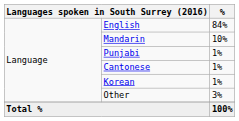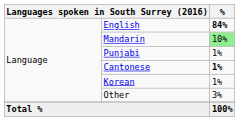(220, 25) normal -> (220, 25) bold
(220, 39) no background -> (220, 39) lightgreen background
(217, 67) normal -> (217, 67) bold
